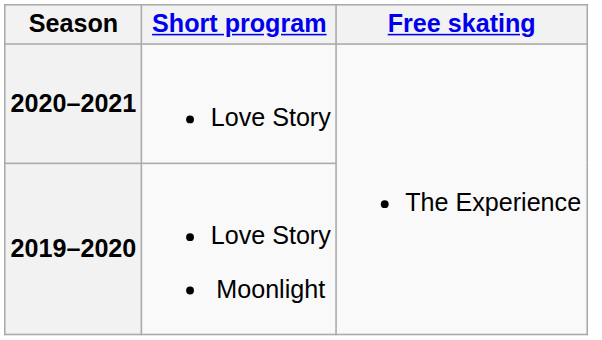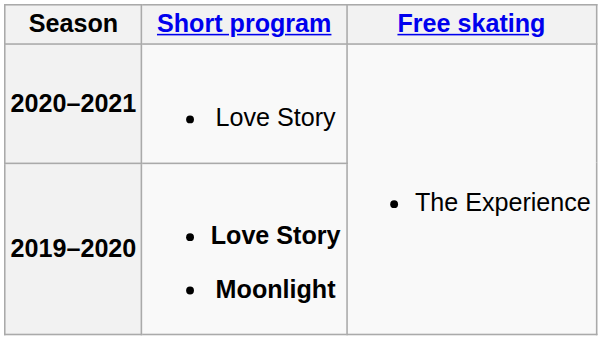(239, 263) normal -> (244, 263) bold
